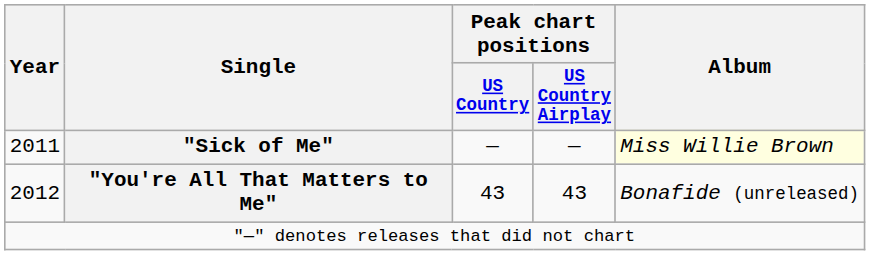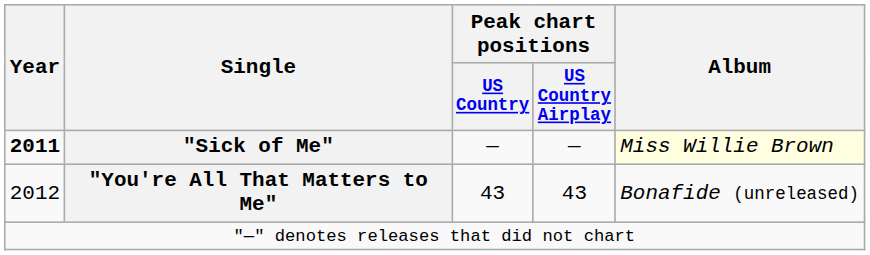(35, 147) normal -> (35, 147) bold
